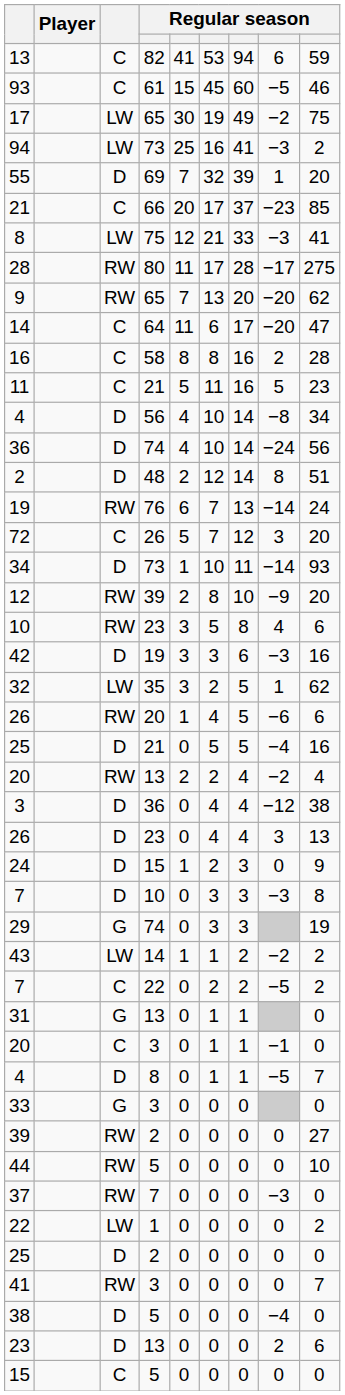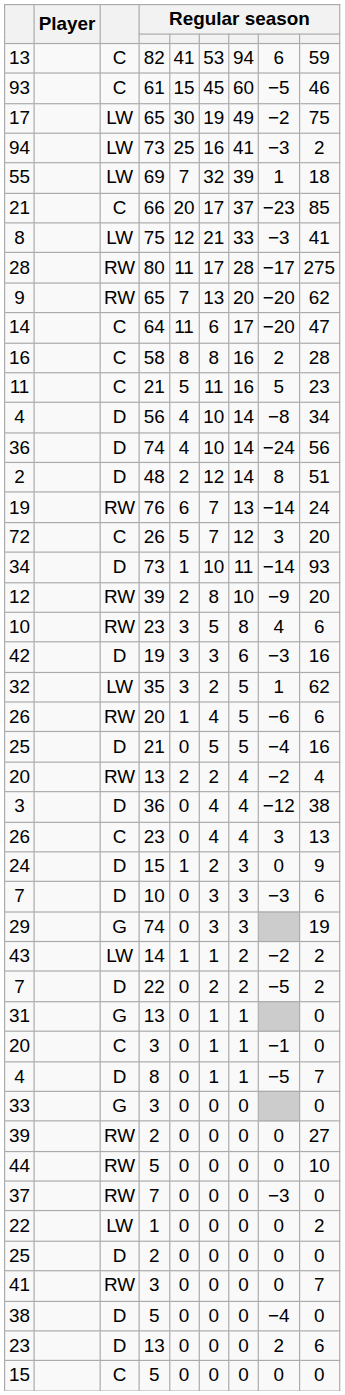(120, 177) D -> (120, 177) LW
(319, 177) 20 -> (319, 177) 18
(120, 836) D -> (120, 836) C
(319, 896) 8 -> (319, 896) 6
(120, 986) C -> (120, 986) D
